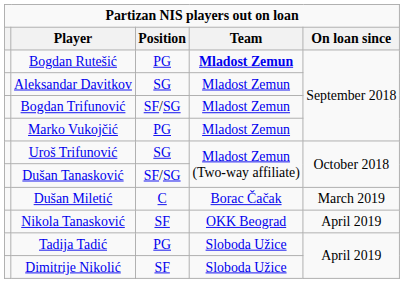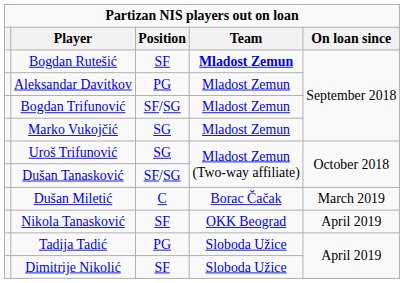(162, 61) PG -> (162, 61) SF
(162, 84) SG -> (162, 84) PG
(162, 130) PG -> (162, 130) SG
